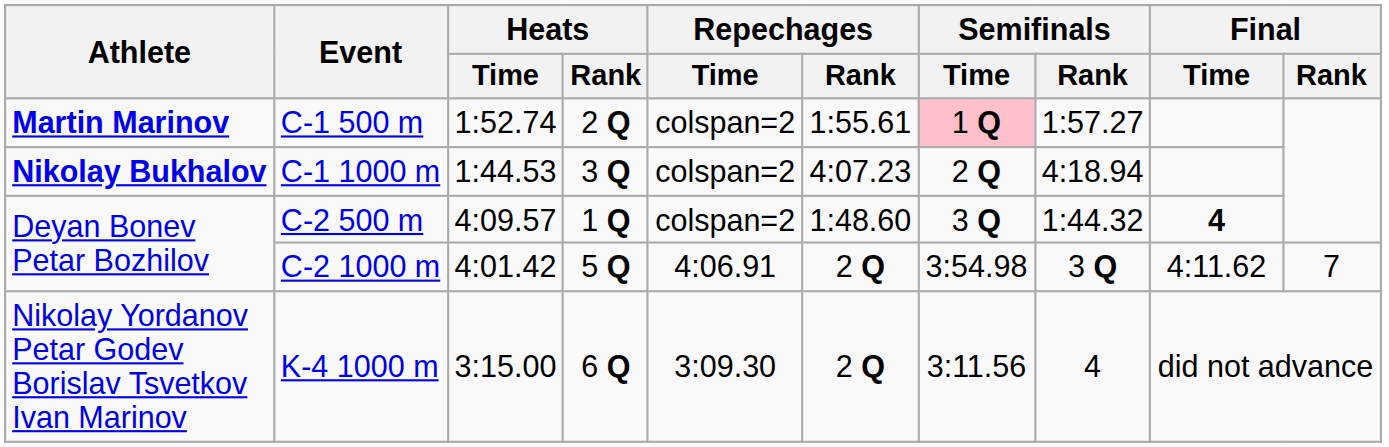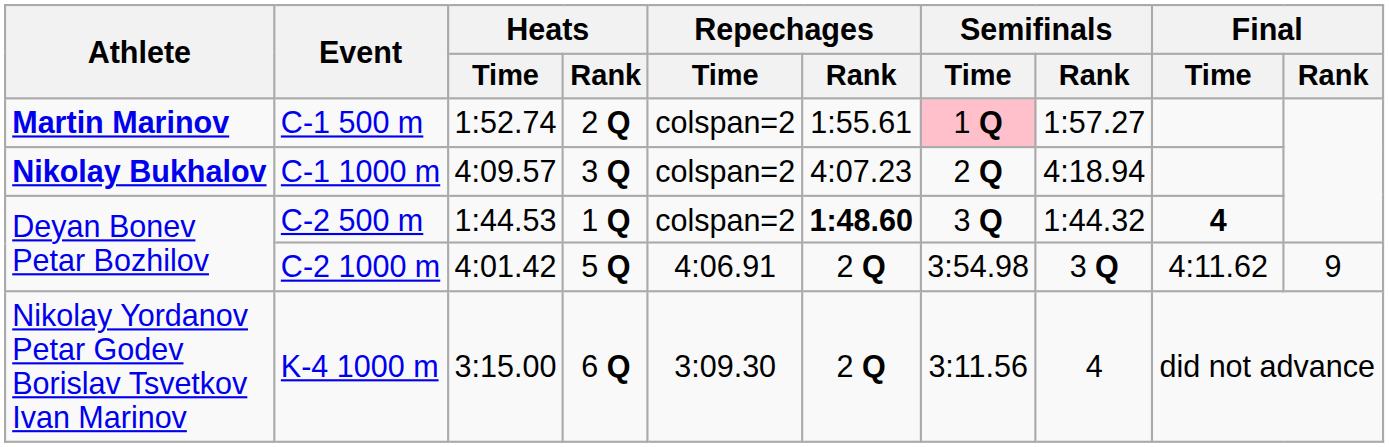(505, 172) 1:44.53 -> (505, 172) 4:09.57
(505, 220) 4:09.57 -> (505, 220) 1:44.53
(860, 220) normal -> (861, 220) bold
(1331, 268) 7 -> (1333, 268) 9
